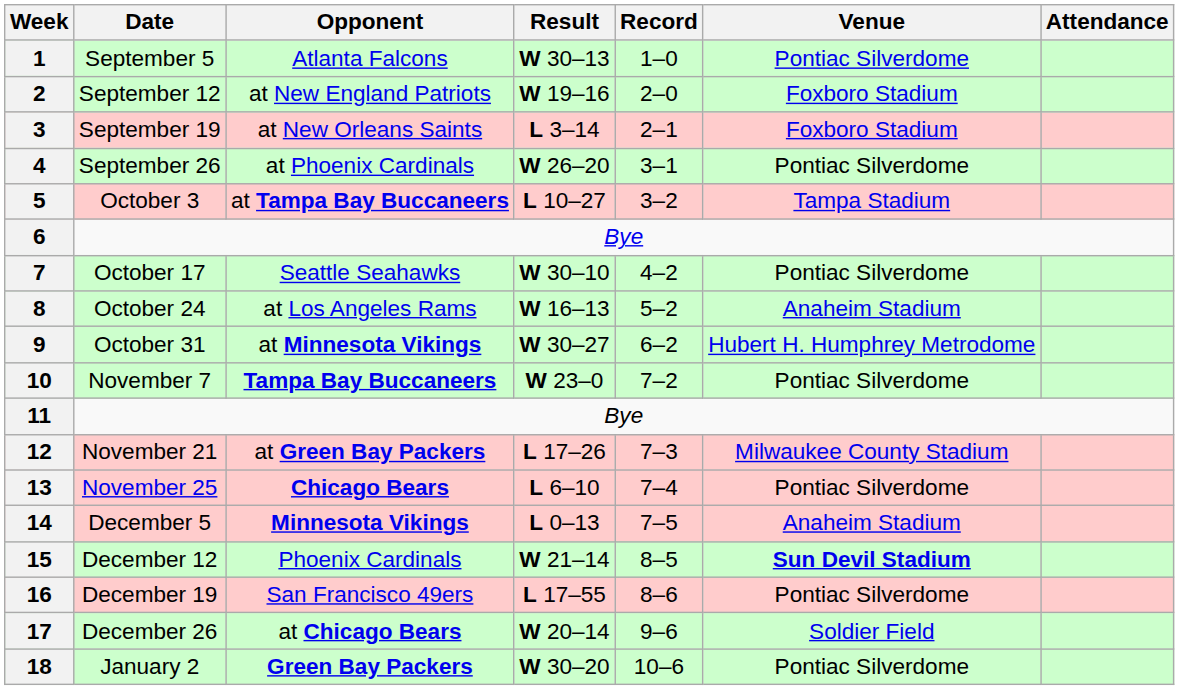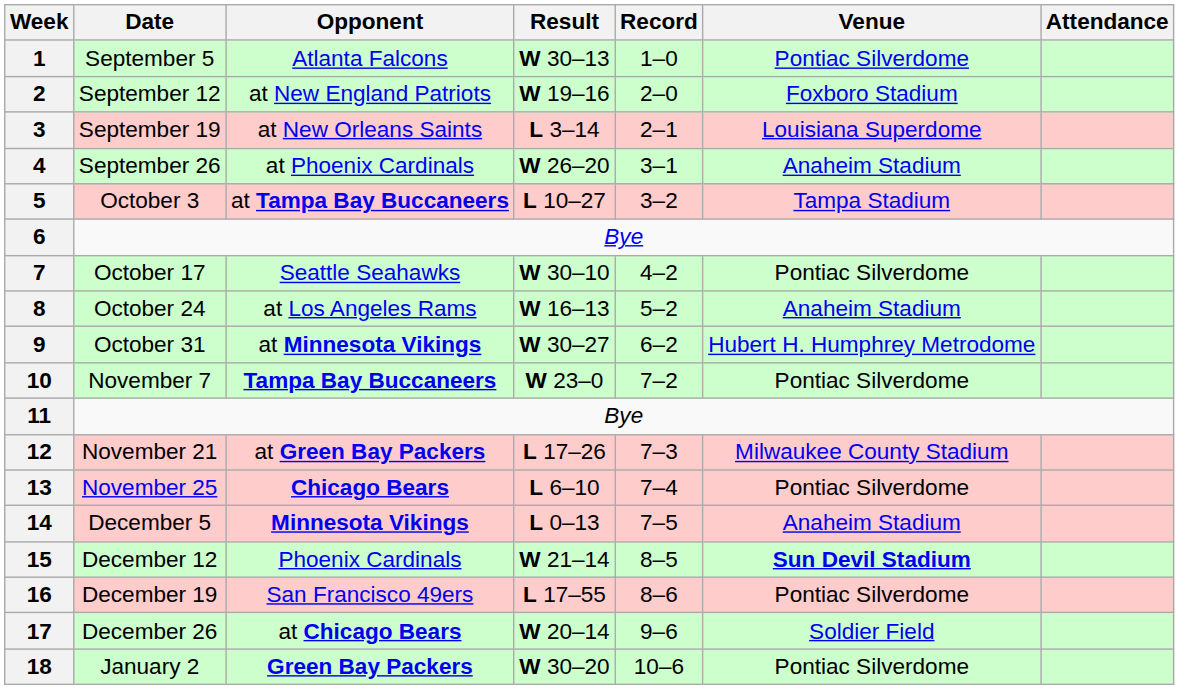(872, 129) Foxboro Stadium -> (872, 129) Louisiana Superdome
(872, 165) Pontiac Silverdome -> (872, 165) Anaheim Stadium
